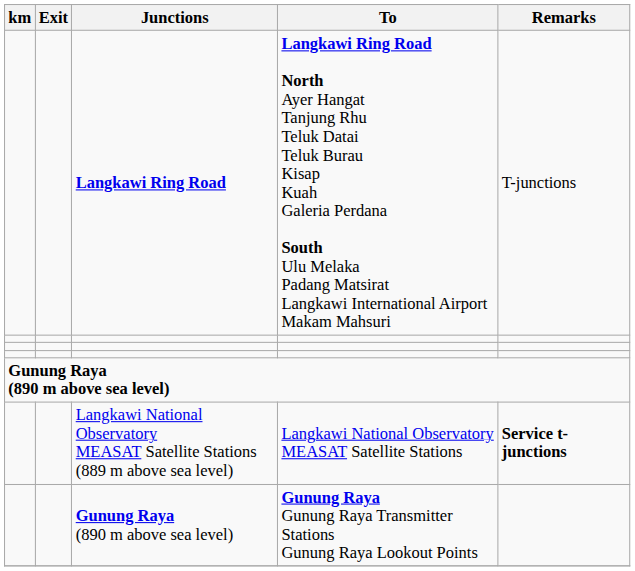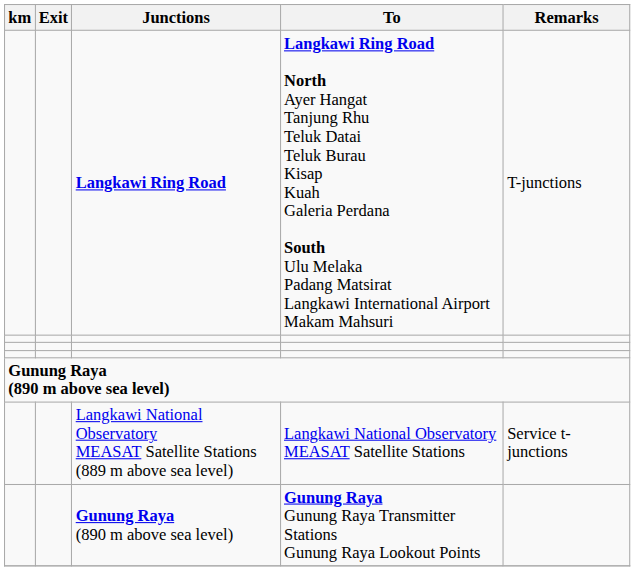(535, 443) bold -> (539, 443) normal
